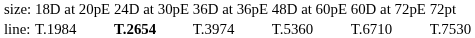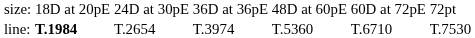(56, 29) normal -> (56, 29) bold
(135, 29) bold -> (135, 29) normal
